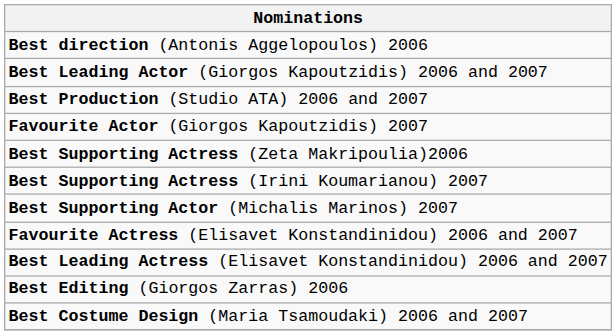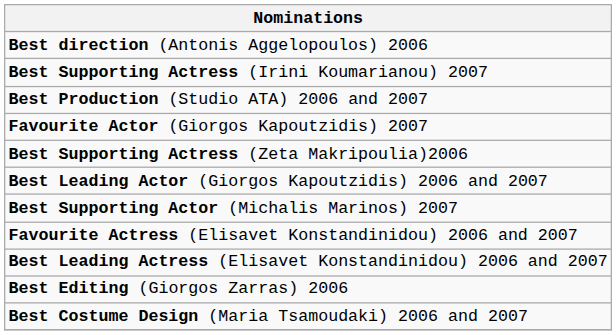(278, 72) Best Leading Actor (Giorgos Kapoutzidis) 2006 and 2007 -> (248, 72) Best Supporting Actress (Irini Koumarianou) 2007
(248, 181) Best Supporting Actress (Irini Koumarianou) 2007 -> (278, 181) Best Leading Actor (Giorgos Kapoutzidis) 2006 and 2007
